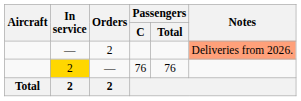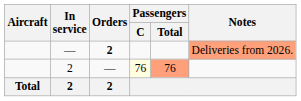(110, 50) normal -> (110, 50) bold
(70, 68) gold background -> (70, 68) no background
(140, 68) no background -> (140, 68) lightyellow background
(170, 68) no background -> (170, 68) lightsalmon background
